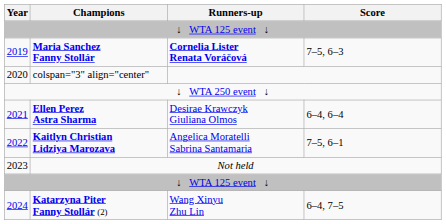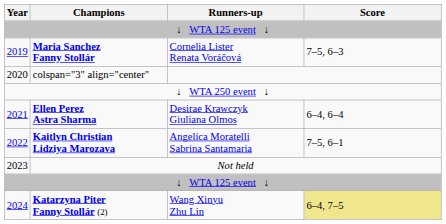(208, 52) bold -> (205, 52) normal
(325, 205) no background -> (325, 205) khaki background
